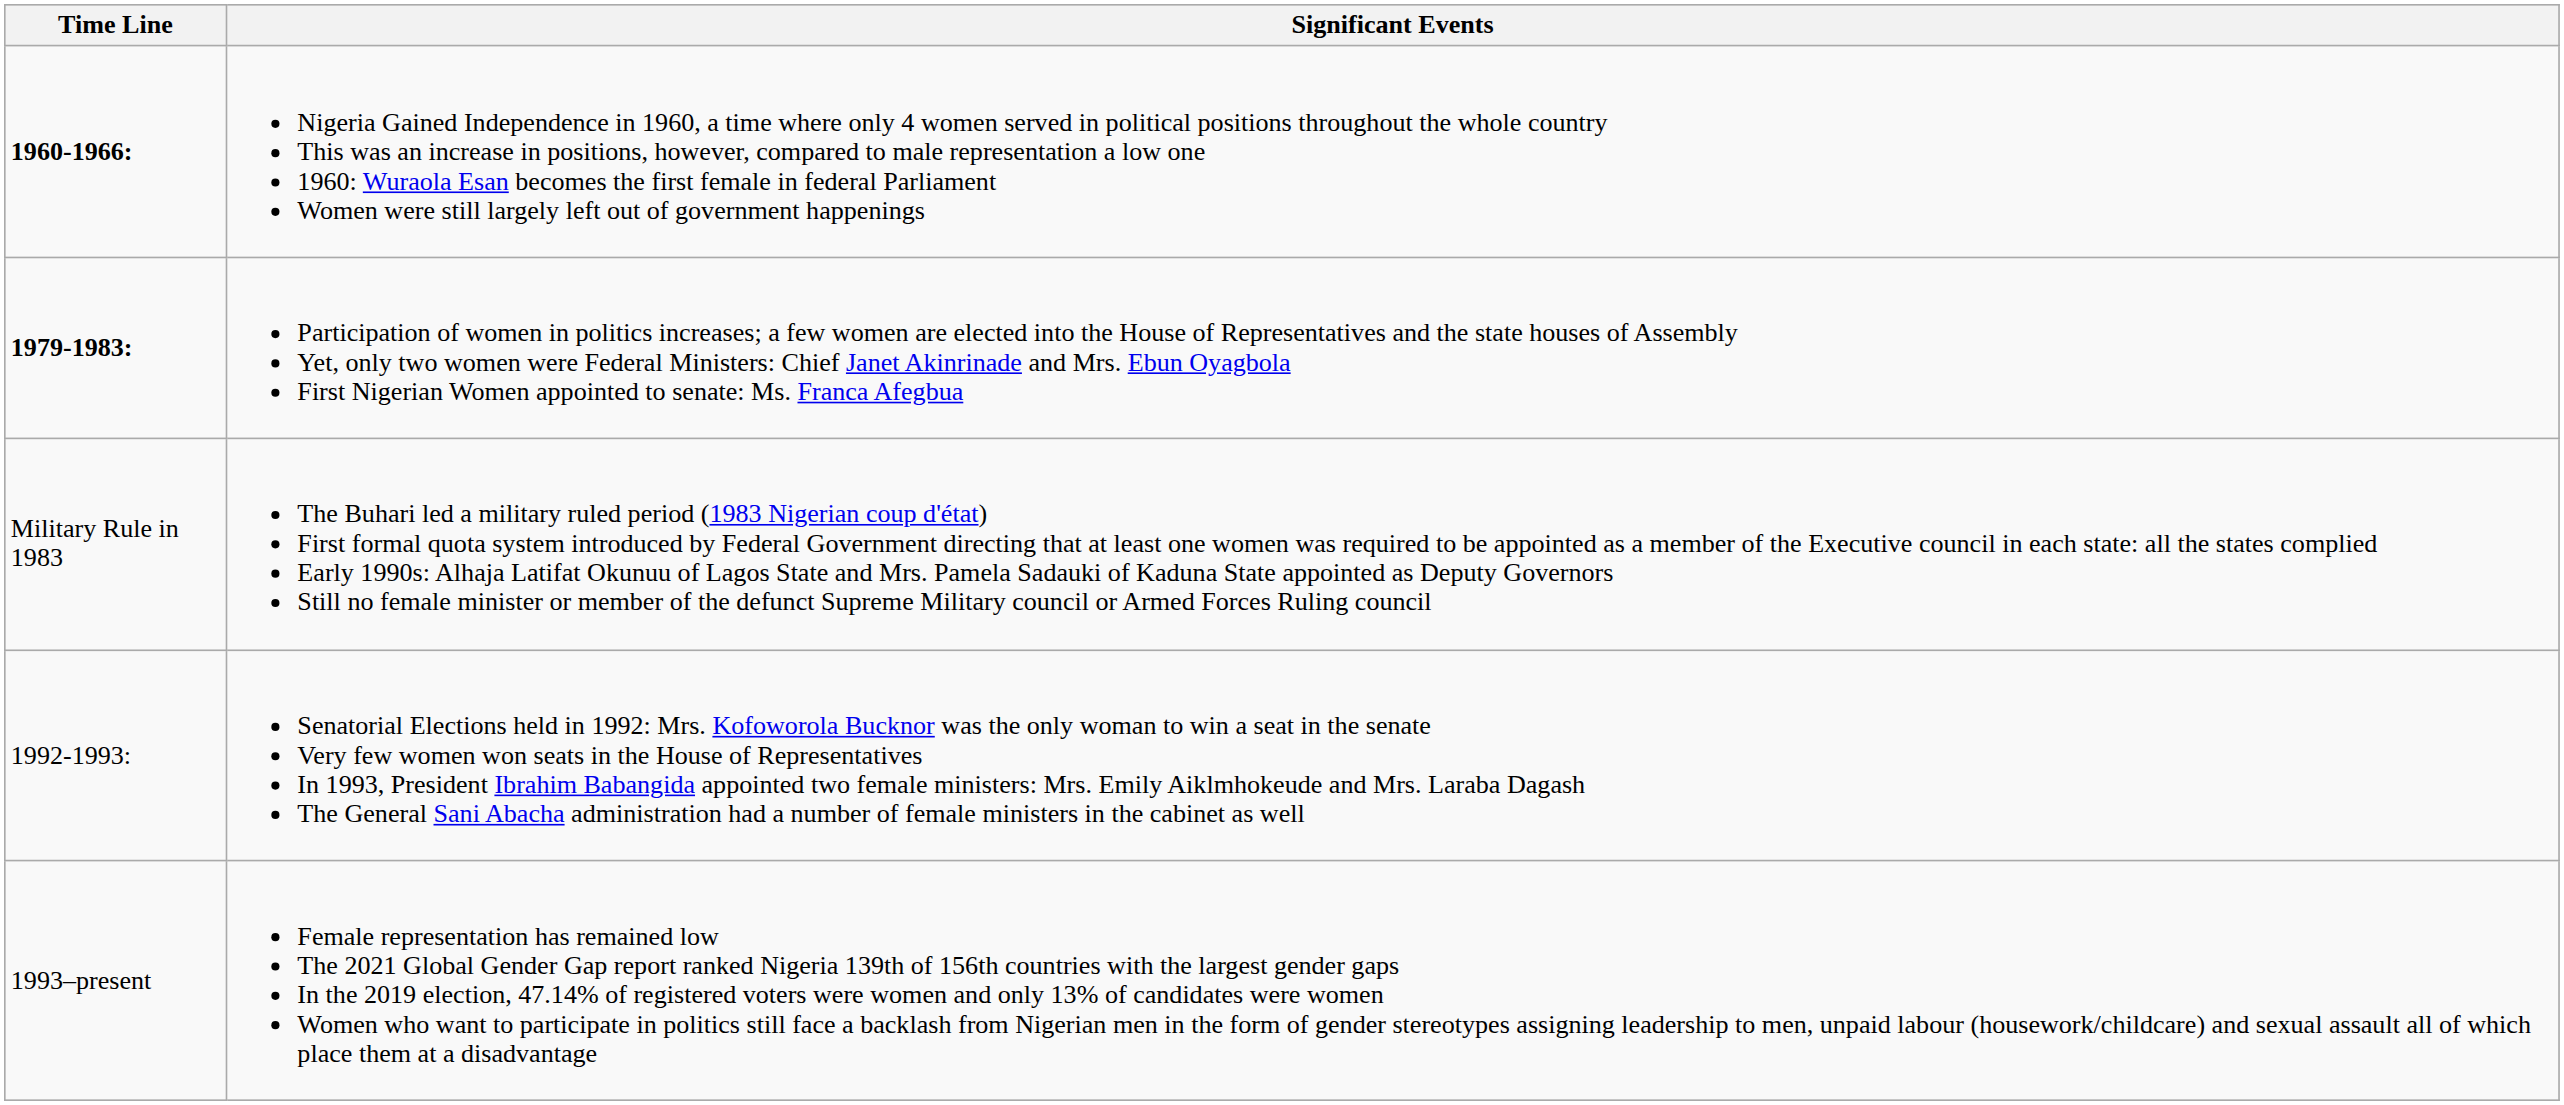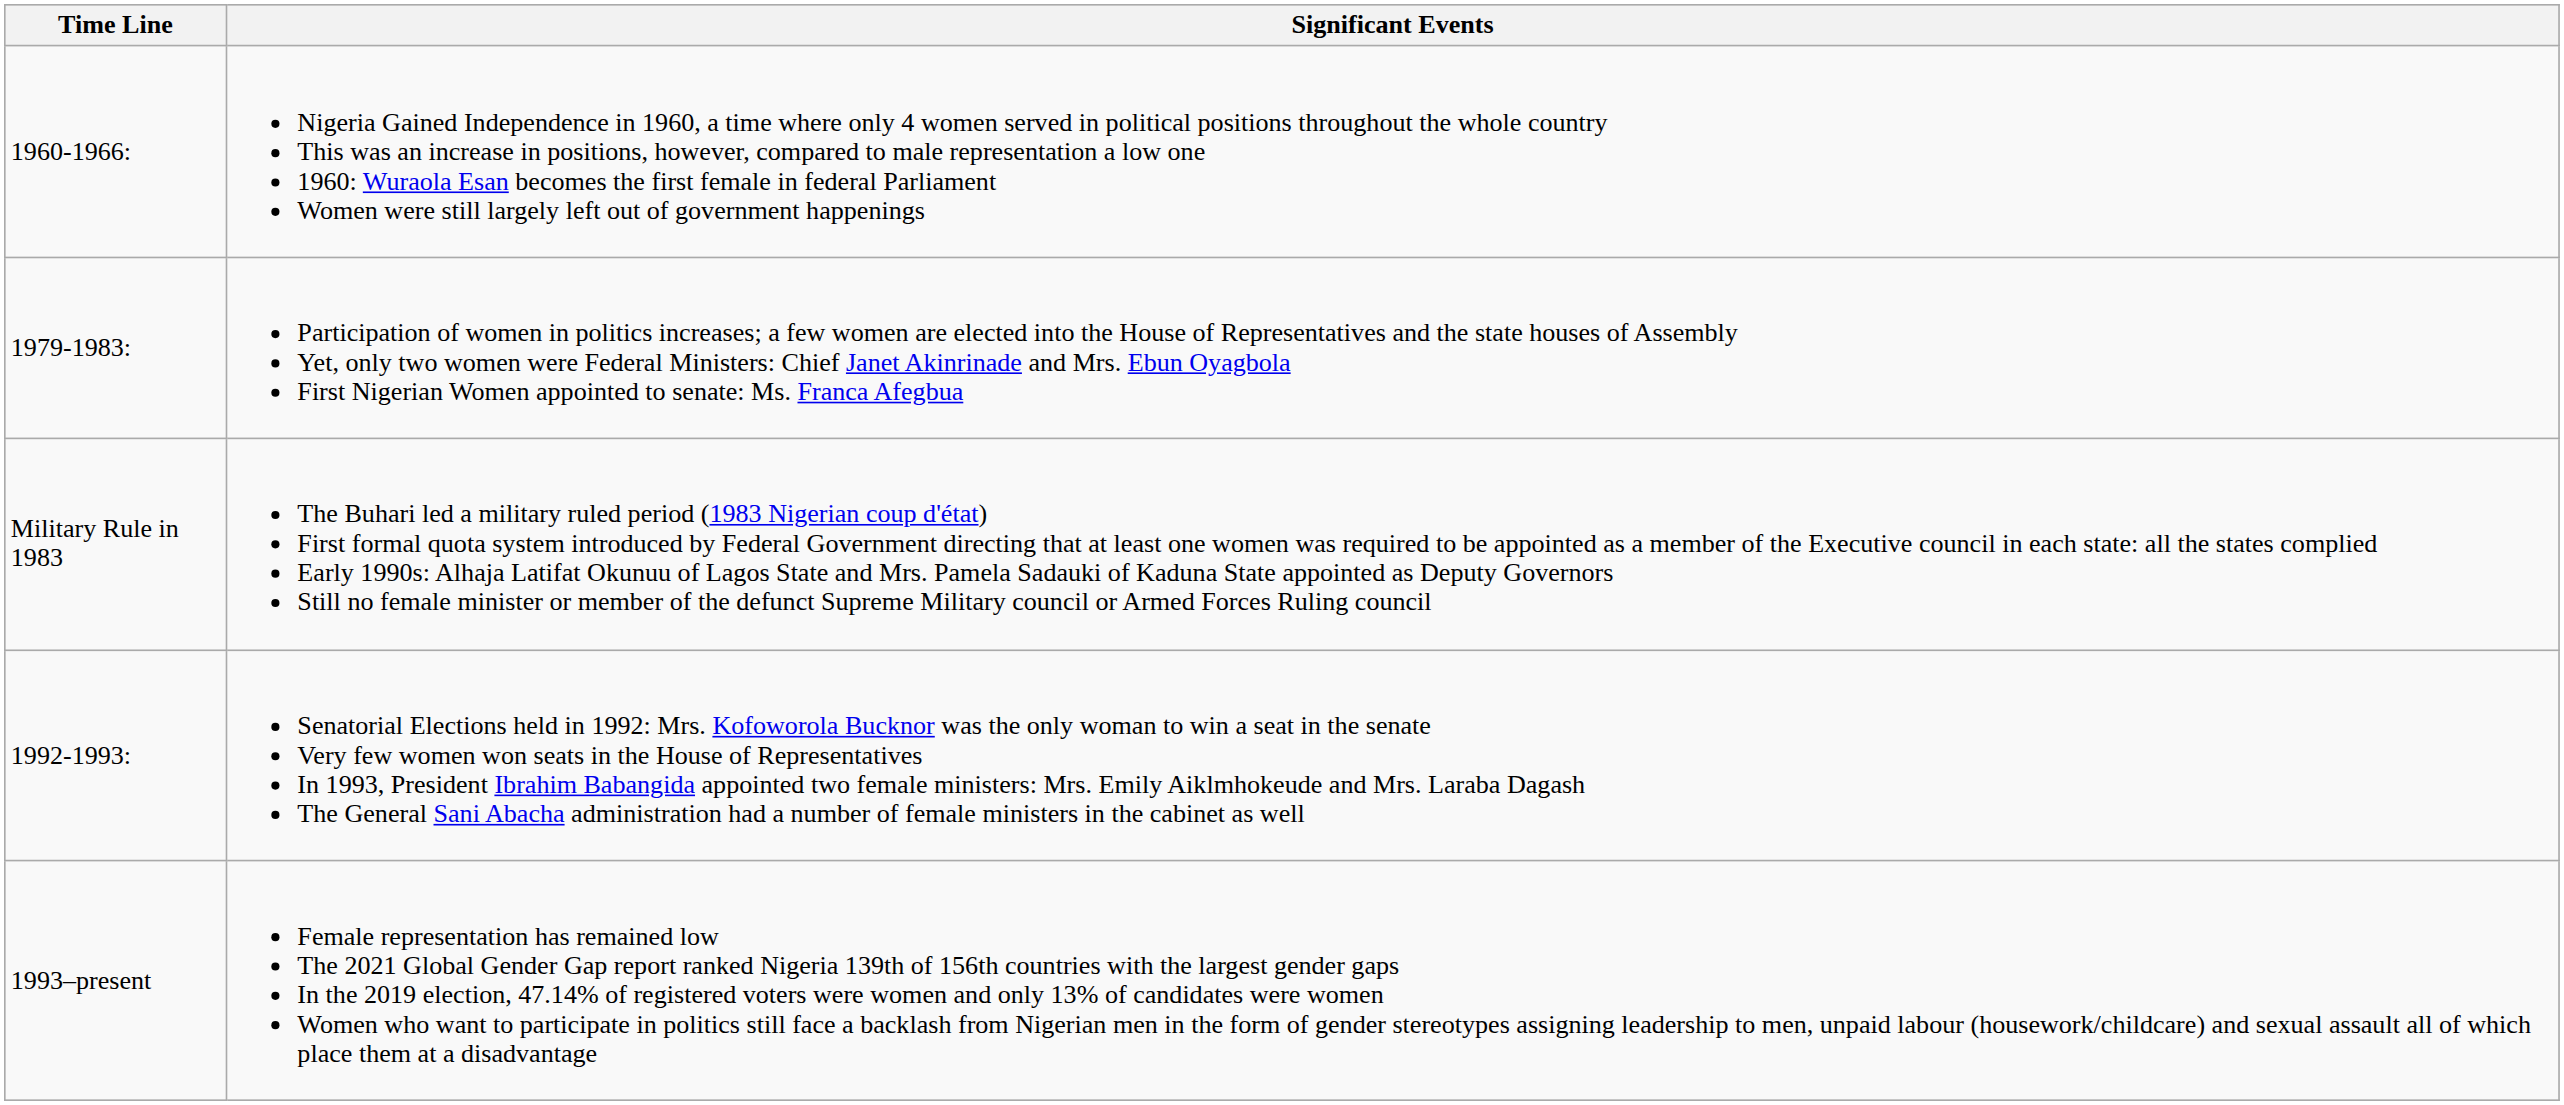(72, 151) bold -> (71, 151) normal
(72, 347) bold -> (71, 347) normal
